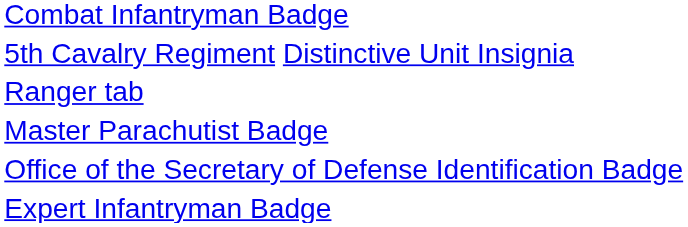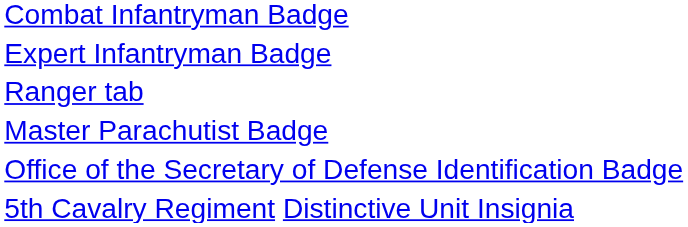(289, 53) 5th Cavalry Regiment Distinctive Unit Insignia -> (168, 53) Expert Infantryman Badge
(168, 208) Expert Infantryman Badge -> (289, 208) 5th Cavalry Regiment Distinctive Unit Insignia
